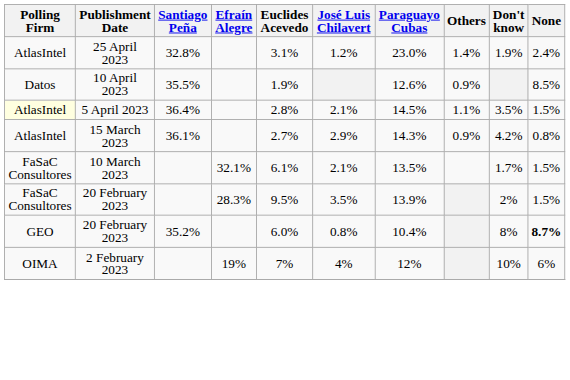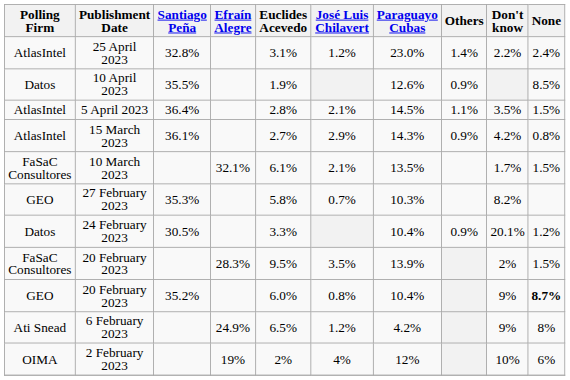(509, 53) 1.9% -> (508, 53) 2.2%
(40, 110) lightyellow background -> (40, 110) no background
+ row: (115, 200)
+ row: (115, 232)
(509, 232) 8% -> (508, 296) 9%
+ row: (115, 328)
(284, 264) 7% -> (283, 360) 2%
